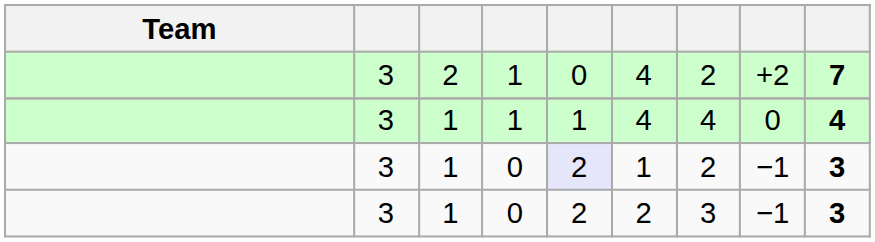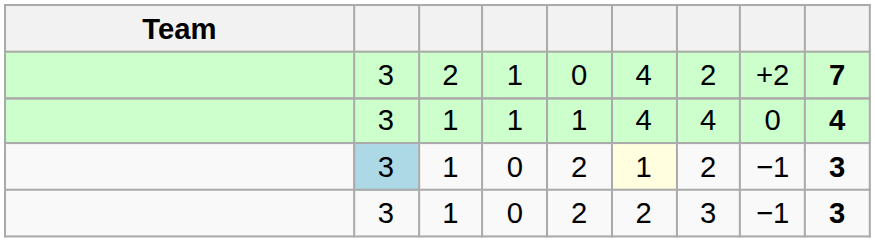(386, 167) no background -> (386, 167) lightblue background
(579, 167) lavender background -> (579, 167) no background
(644, 167) no background -> (644, 167) lightyellow background
